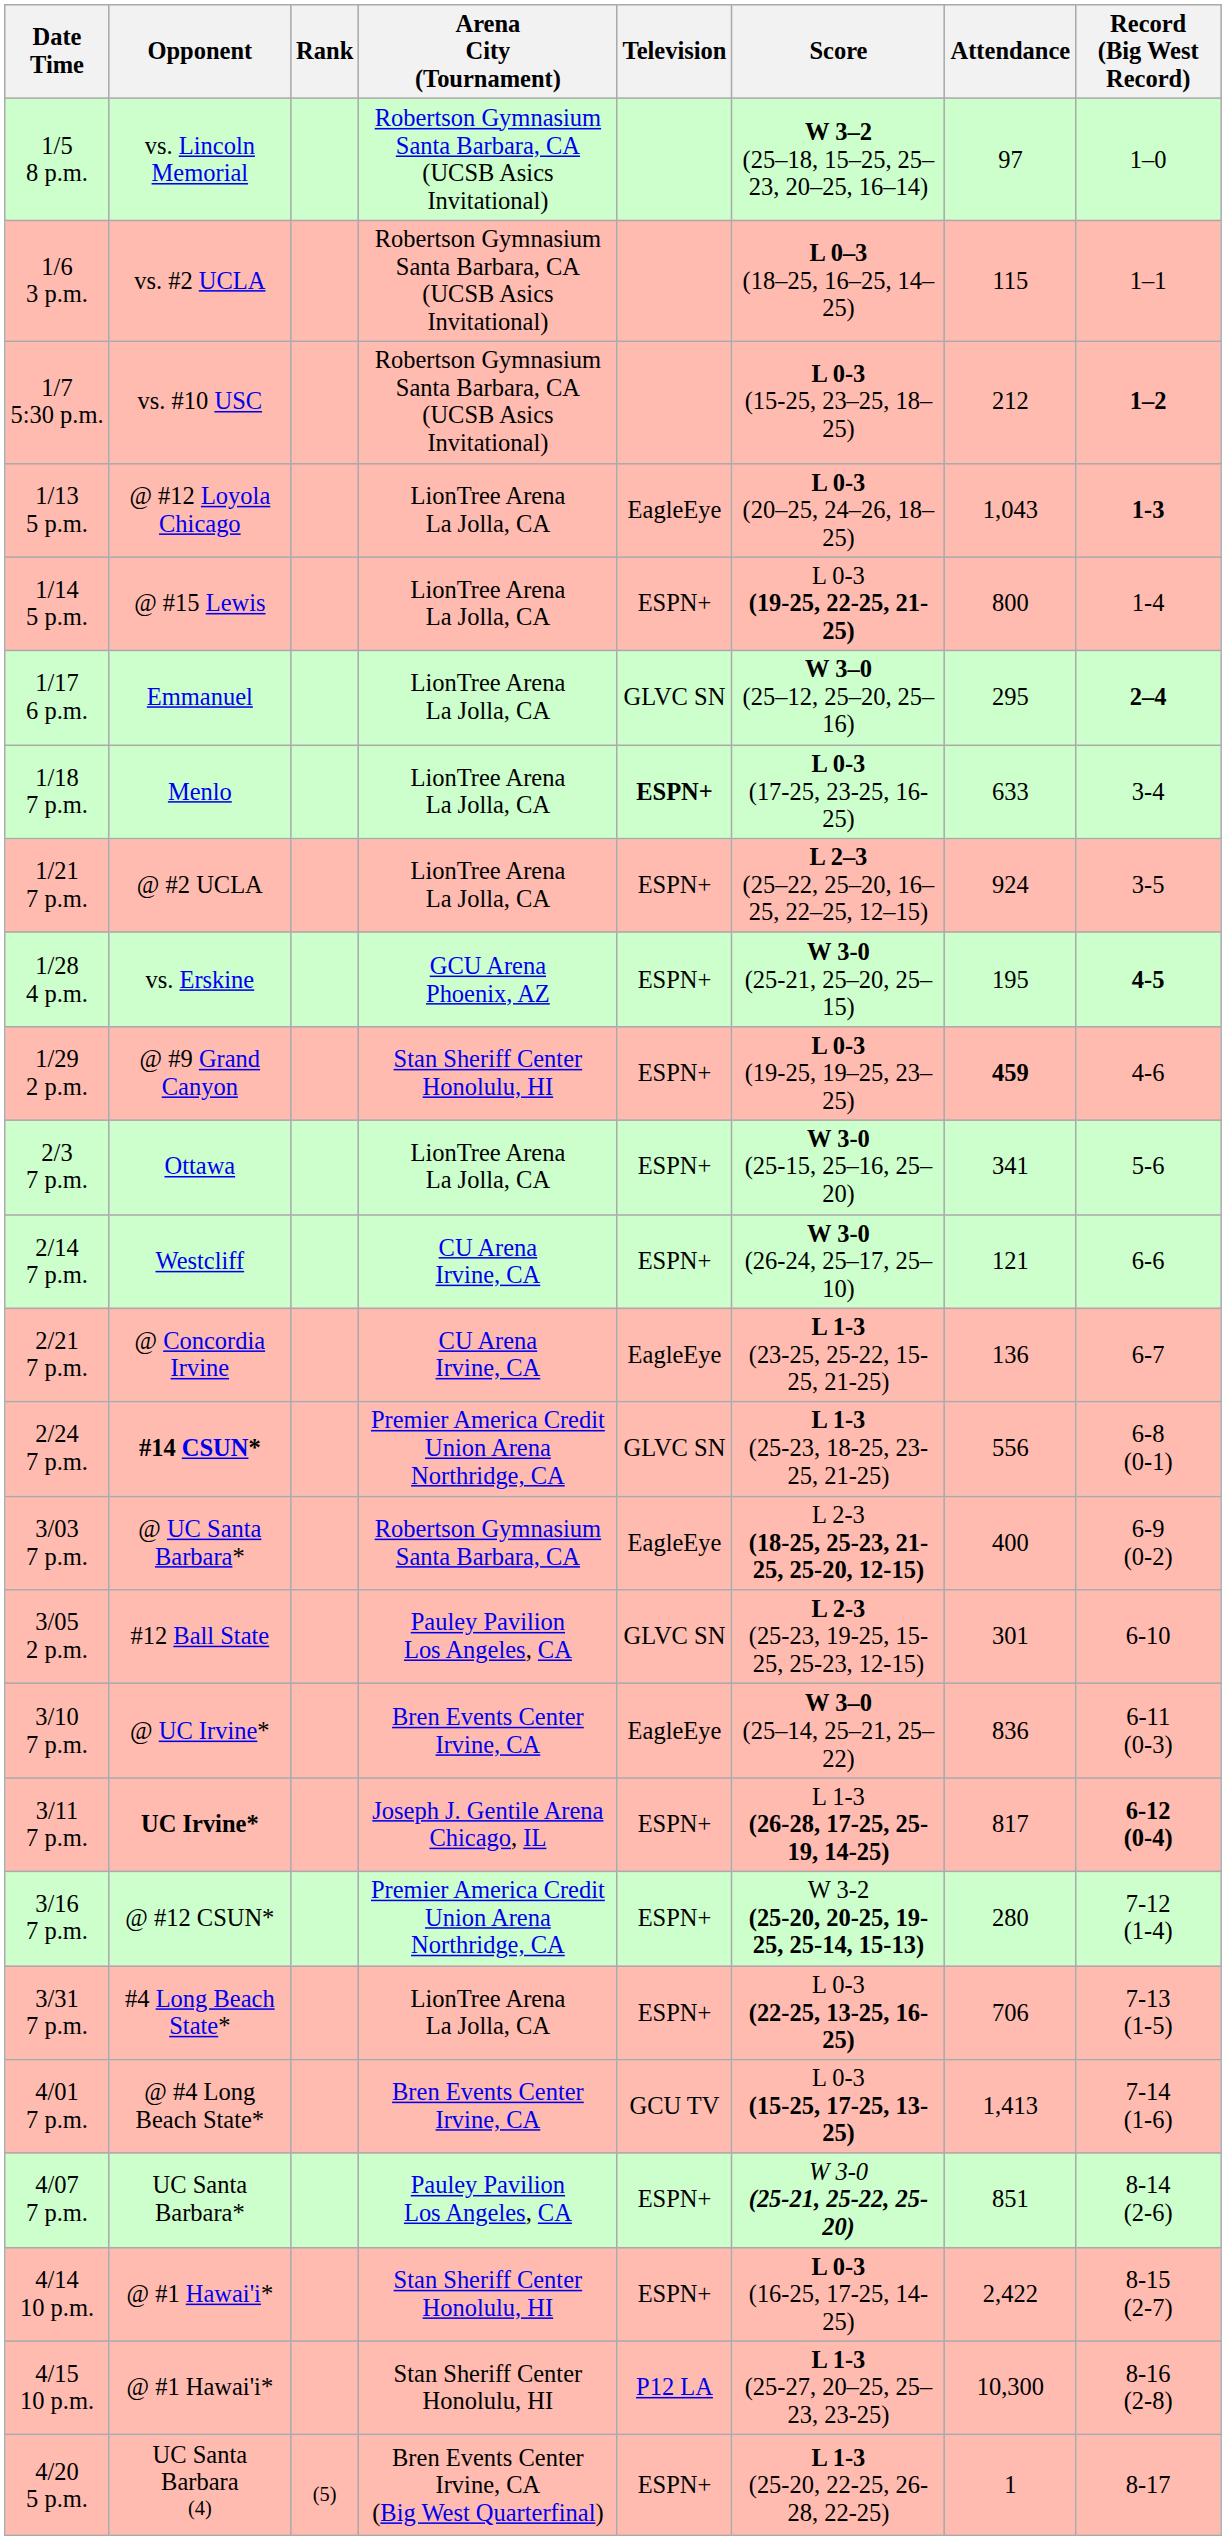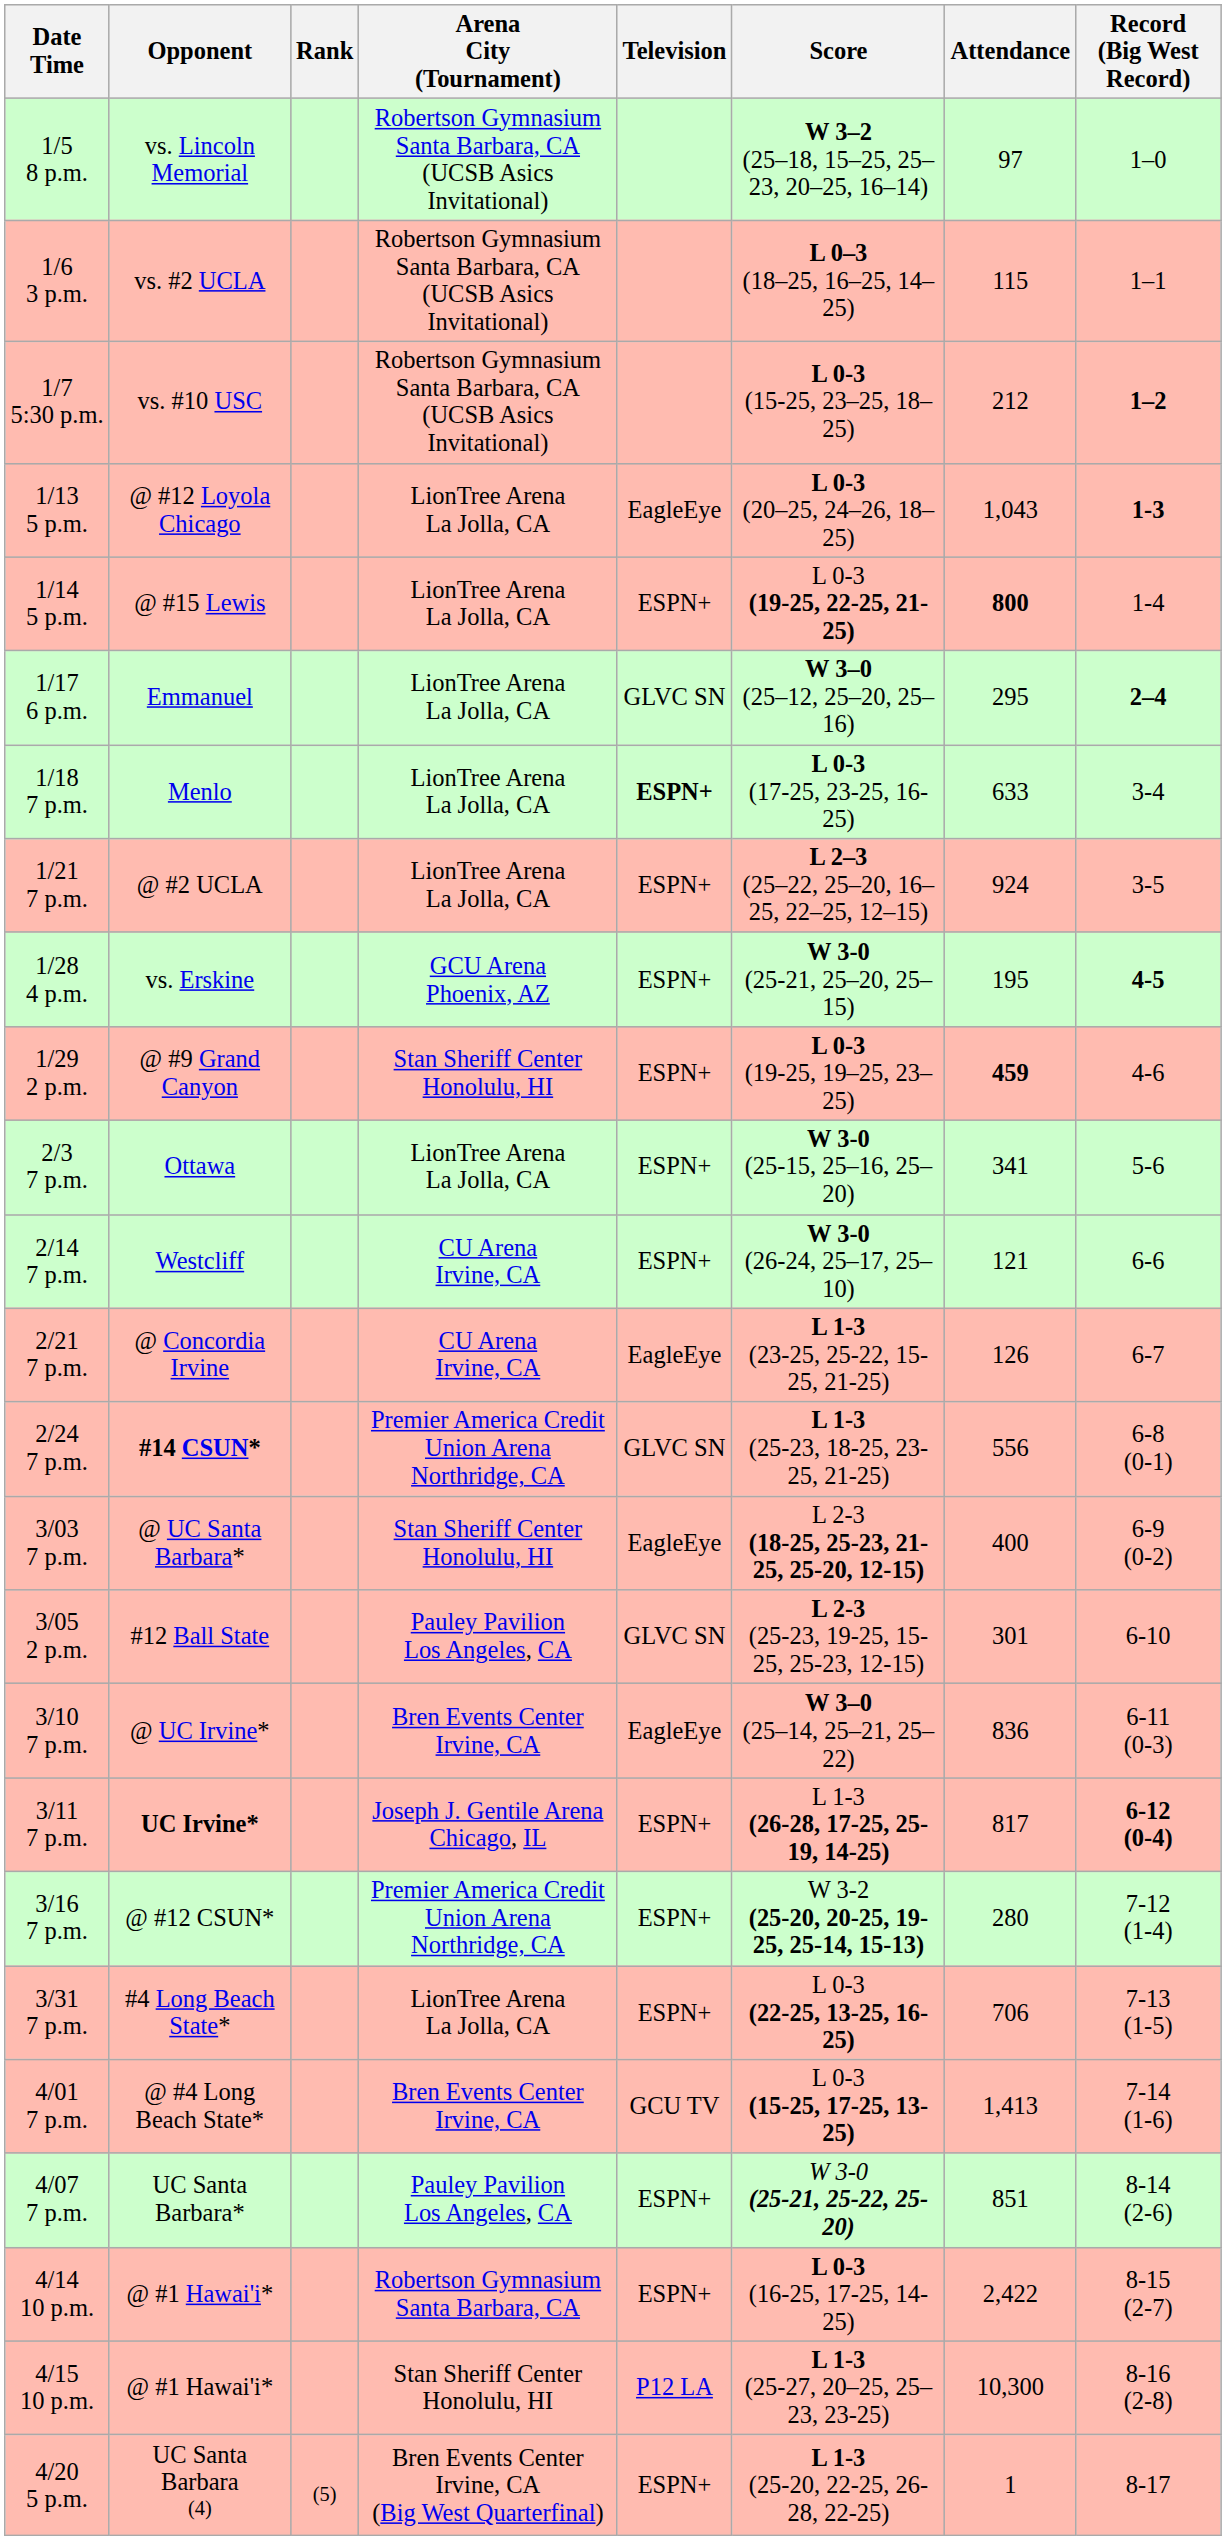(1010, 603) normal -> (1010, 603) bold
(1010, 1354) 136 -> (1010, 1354) 126
(488, 1542) Robertson Gymnasium Santa Barbara, CA -> (488, 1542) Stan Sheriff Center Honolulu, HI
(488, 2293) Stan Sheriff Center Honolulu, HI -> (488, 2293) Robertson Gymnasium Santa Barbara, CA
